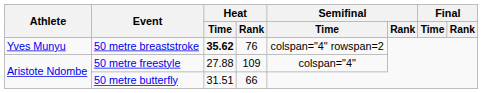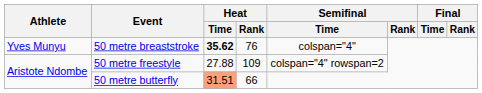(327, 46) colspan="4" rowspan=2 -> (327, 46) colspan="4"
(327, 64) colspan="4" -> (327, 64) colspan="4" rowspan=2
(220, 81) no background -> (220, 81) lightsalmon background
